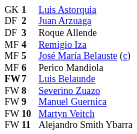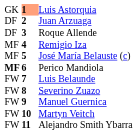(24, 9) no background -> (24, 9) lightsalmon background
(12, 67) normal -> (12, 67) bold
(12, 79) bold -> (12, 79) normal
